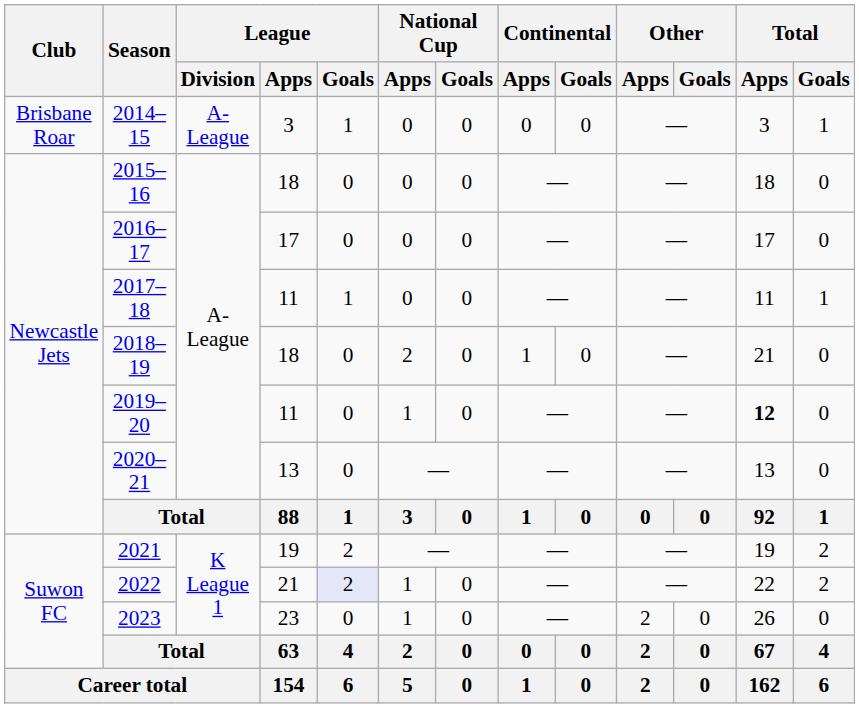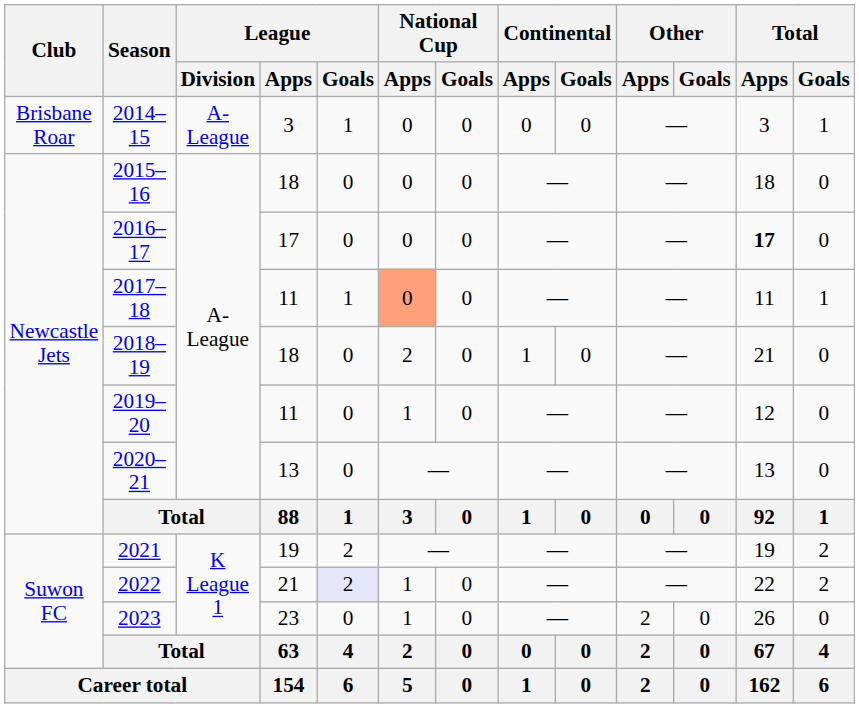(764, 240) normal -> (764, 240) bold
(407, 297) no background -> (407, 297) lightsalmon background
(764, 413) bold -> (764, 413) normal
